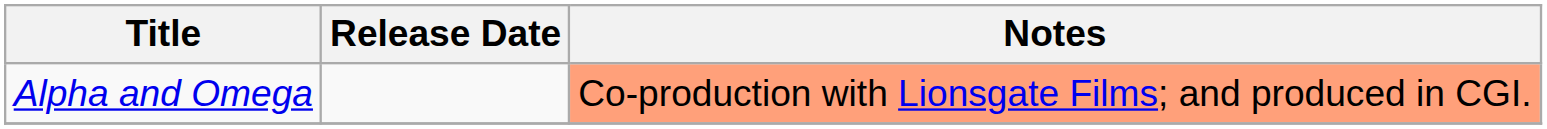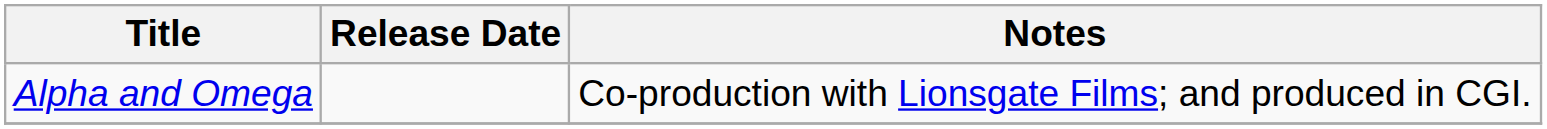(1055, 92) lightsalmon background -> (1055, 92) no background
